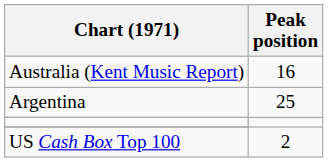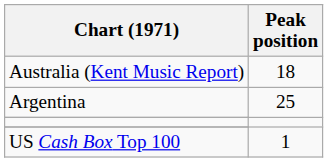(286, 71) 16 -> (286, 71) 18
(286, 141) 2 -> (286, 141) 1
